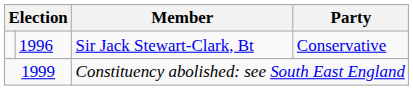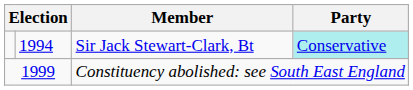(36, 44) 1996 -> (36, 44) 1994
(342, 44) no background -> (342, 44) paleturquoise background
